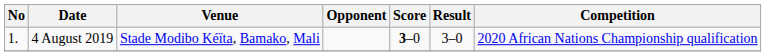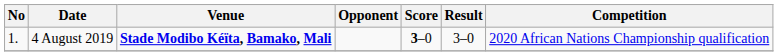(220, 38) normal -> (226, 38) bold
